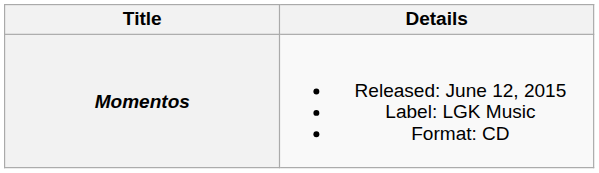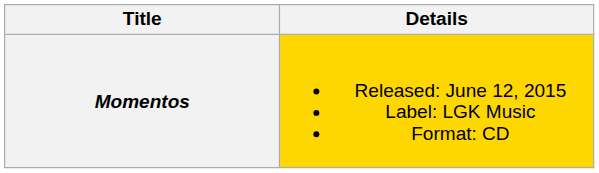(437, 112) no background -> (437, 112) gold background
